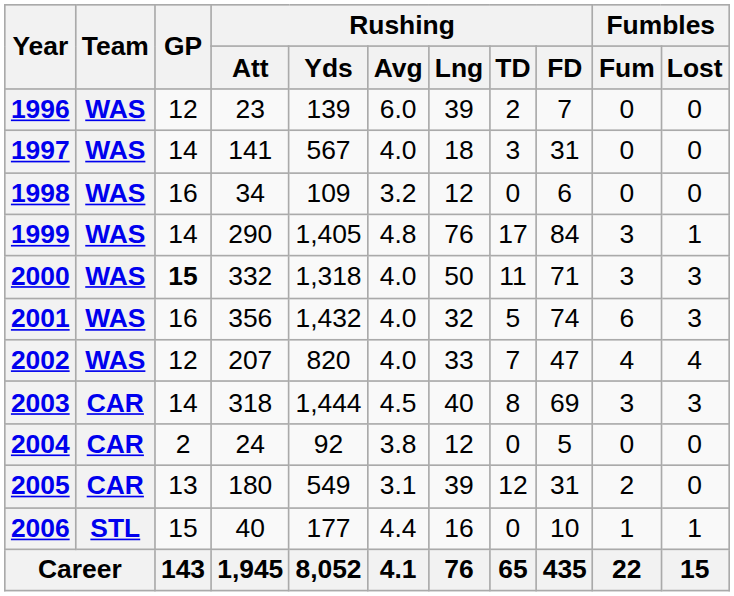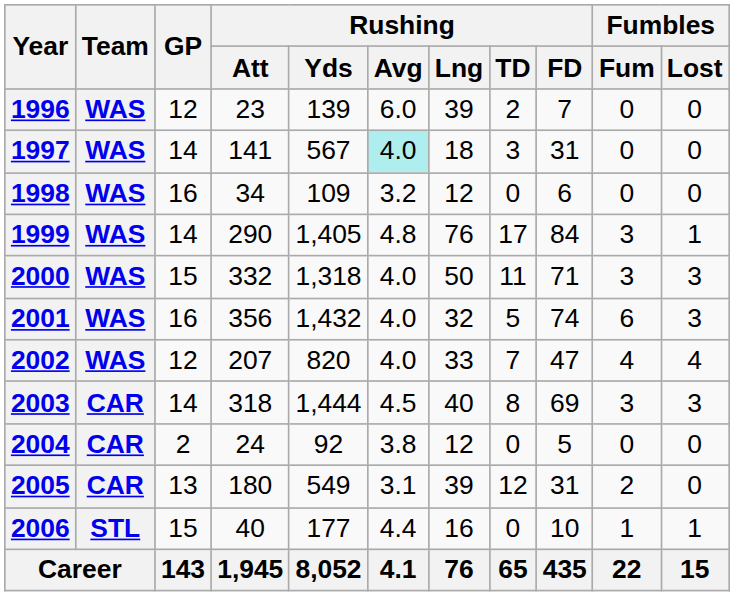(398, 151) no background -> (398, 151) paleturquoise background
(183, 276) bold -> (183, 276) normal
